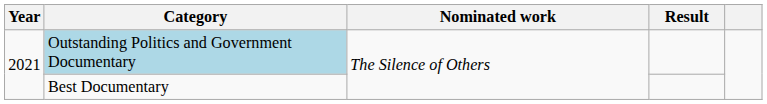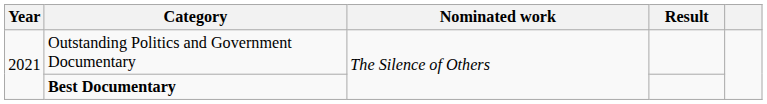(170, 52) lightblue background -> (170, 52) no background
(108, 86) normal -> (112, 86) bold
